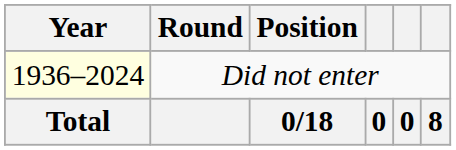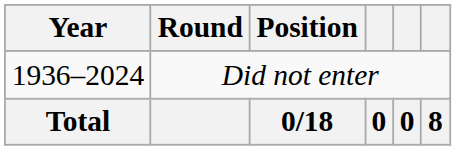(78, 74) lightyellow background -> (78, 74) no background
